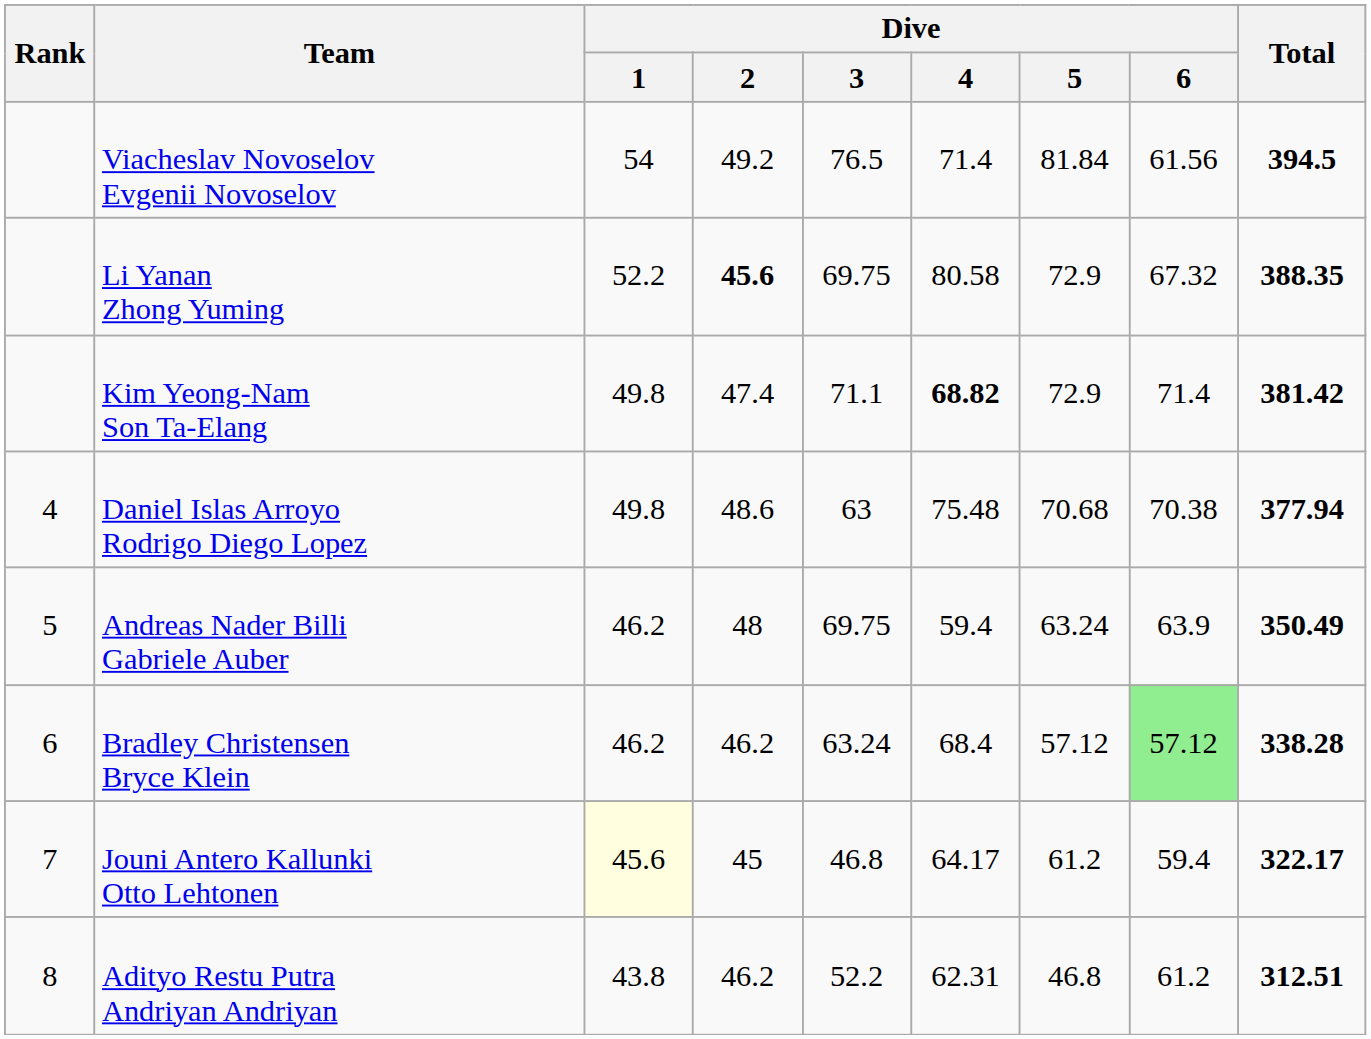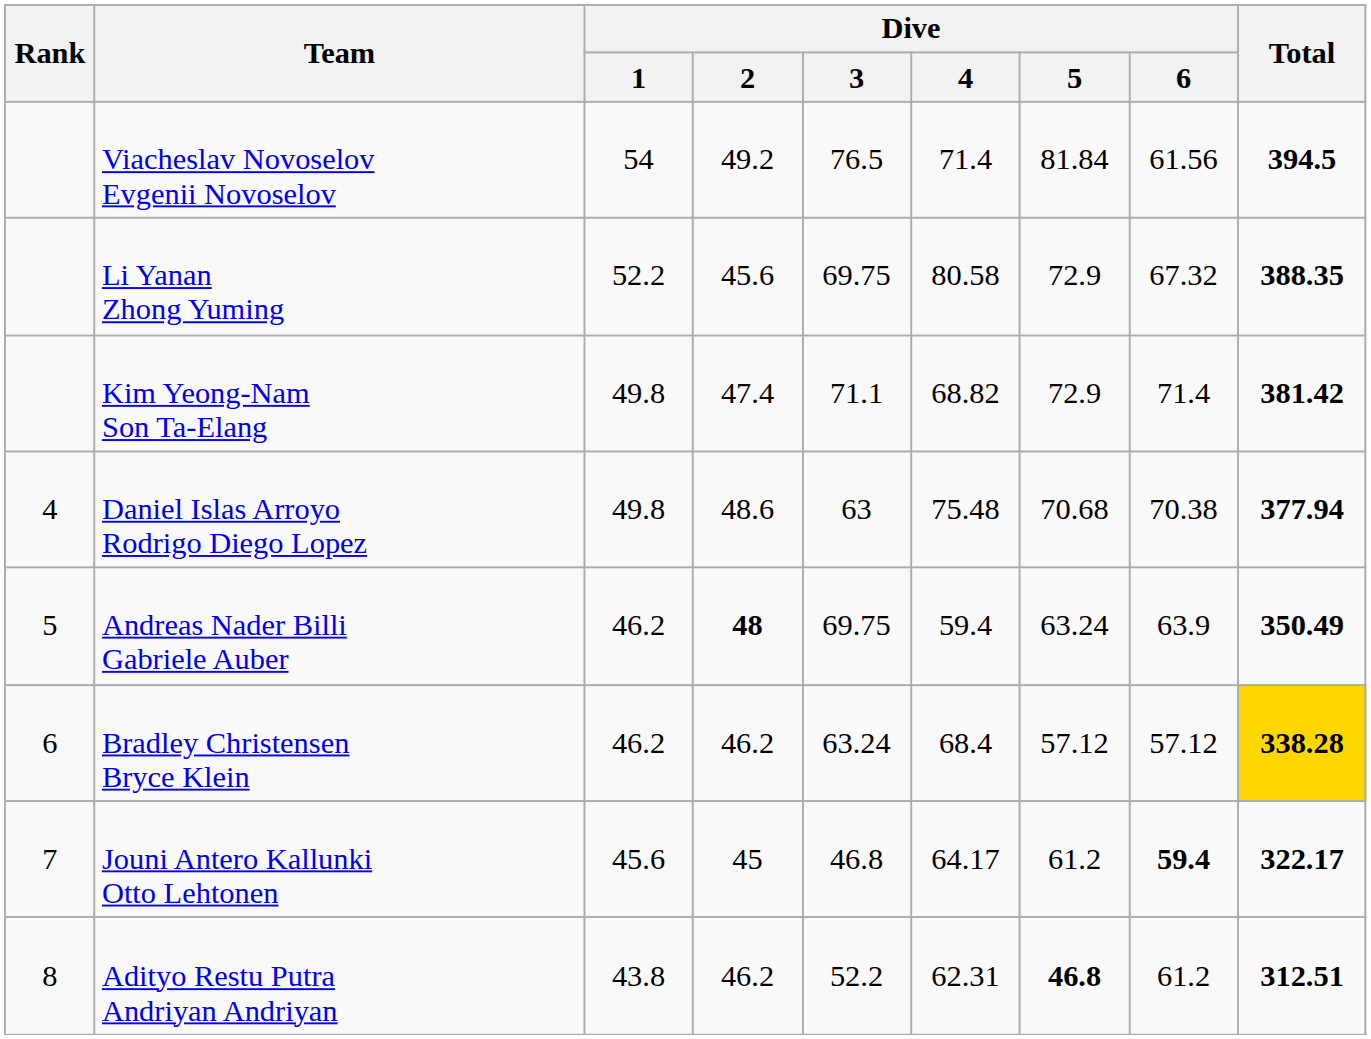(747, 275) bold -> (747, 275) normal
(966, 392) bold -> (966, 392) normal
(747, 625) normal -> (747, 625) bold
(1184, 742) lightgreen background -> (1184, 742) no background
(1302, 742) no background -> (1302, 742) gold background
(638, 858) lightyellow background -> (638, 858) no background
(1184, 858) normal -> (1184, 858) bold
(1075, 975) normal -> (1075, 975) bold
